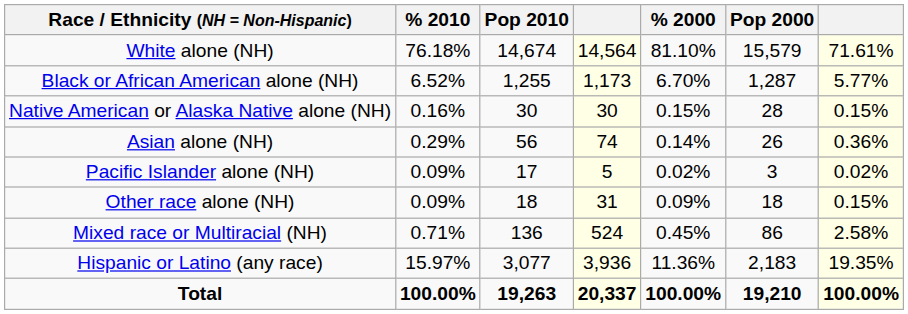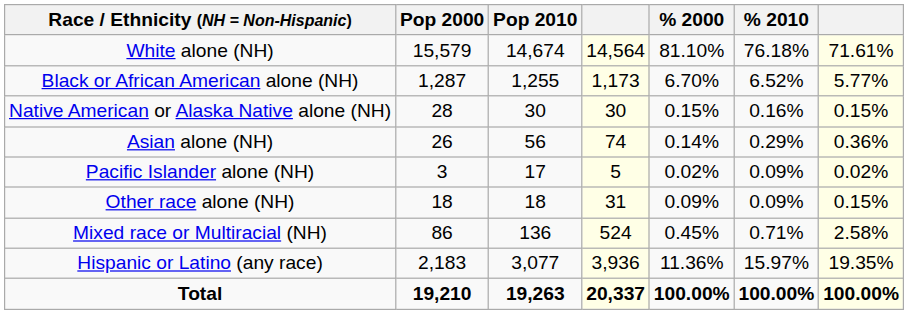columns swapped: (772, 19) <-> (438, 19)
